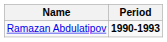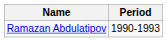(136, 28) bold -> (136, 28) normal
